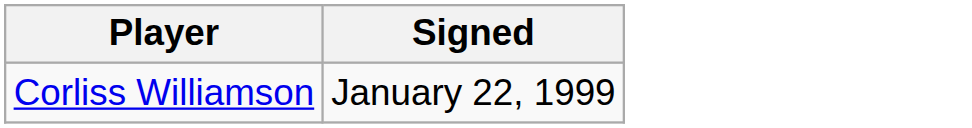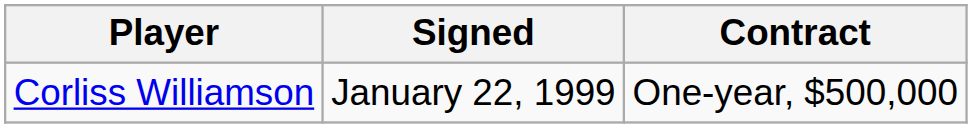+ column: (795, 33)
